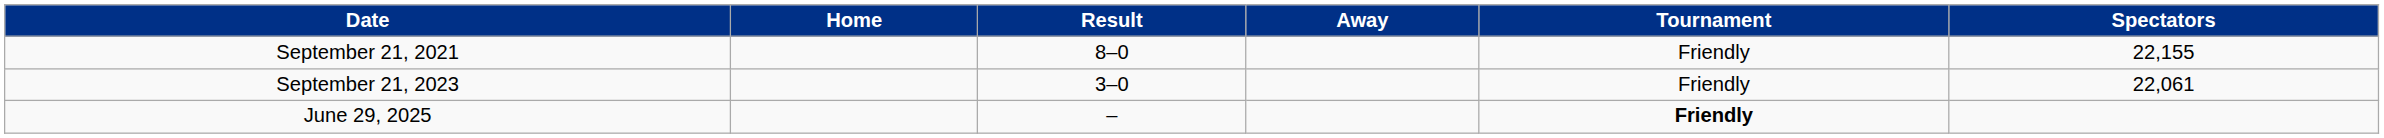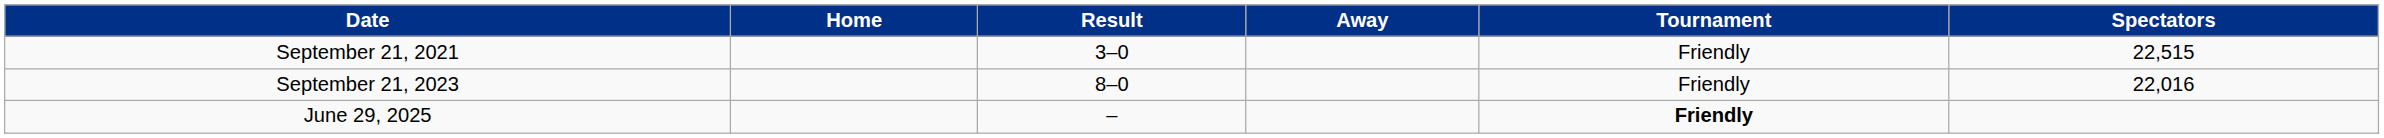(1112, 52) 8–0 -> (1112, 52) 3–0
(2164, 52) 22,155 -> (2164, 52) 22,515
(1112, 84) 3–0 -> (1112, 84) 8–0
(2164, 84) 22,061 -> (2164, 84) 22,016
